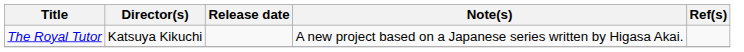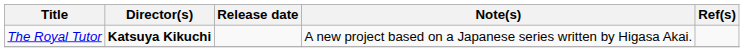(155, 36) normal -> (159, 36) bold
